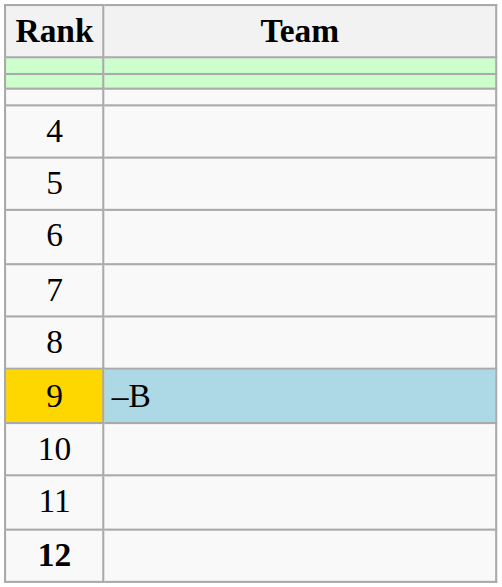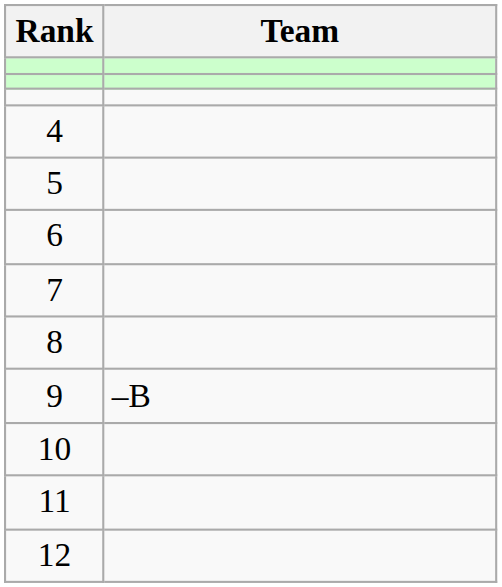(55, 395) gold background -> (55, 395) no background
(131, 395) lightblue background -> (131, 395) no background
(55, 554) bold -> (55, 554) normal
